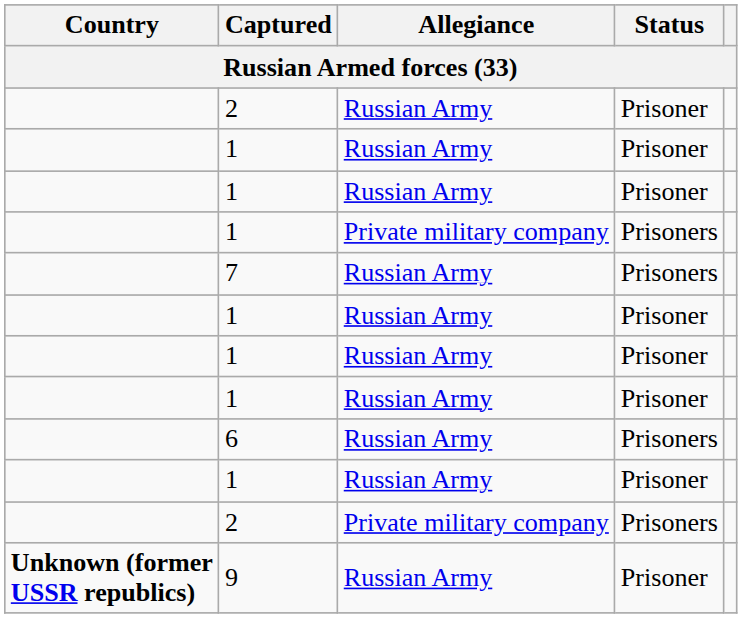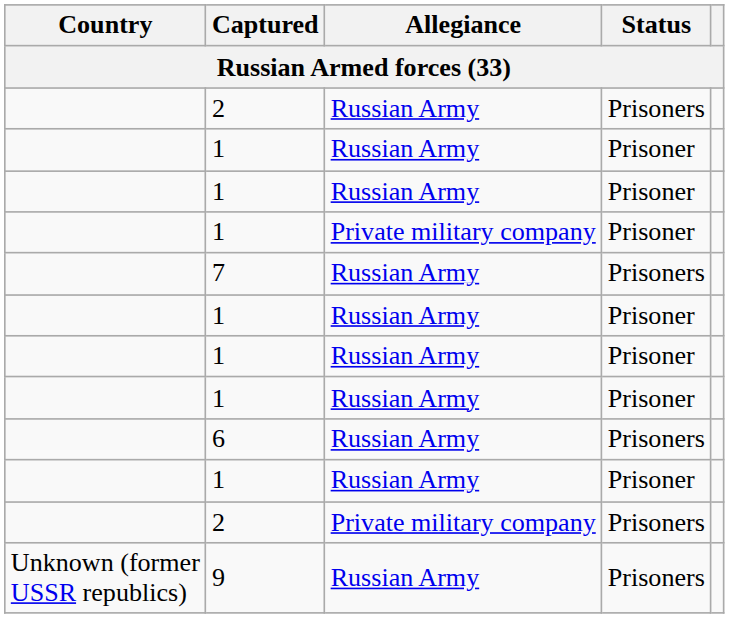(664, 107) Prisoner -> (656, 107) Prisoners
(669, 232) Prisoners -> (651, 232) Prisoner
(112, 577) bold -> (105, 577) normal
(664, 577) Prisoner -> (656, 577) Prisoners
